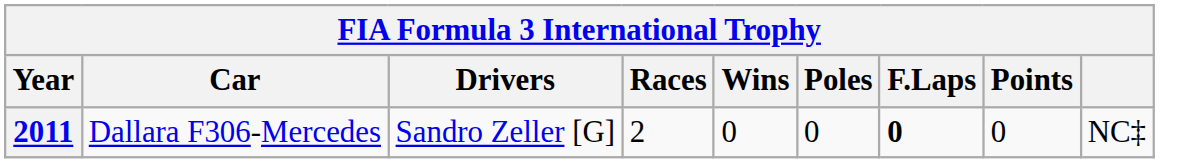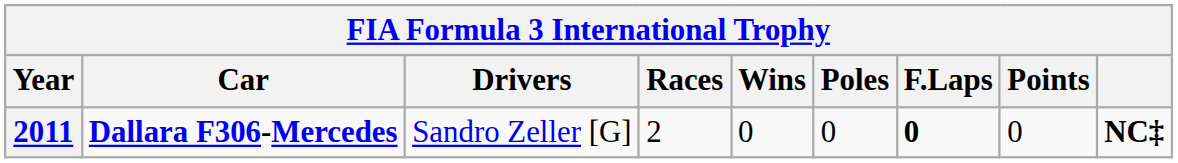(235, 131) normal -> (243, 131) bold
(1117, 131) normal -> (1134, 131) bold
